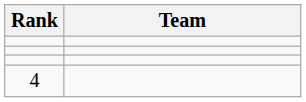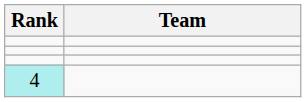(34, 80) no background -> (34, 80) paleturquoise background
